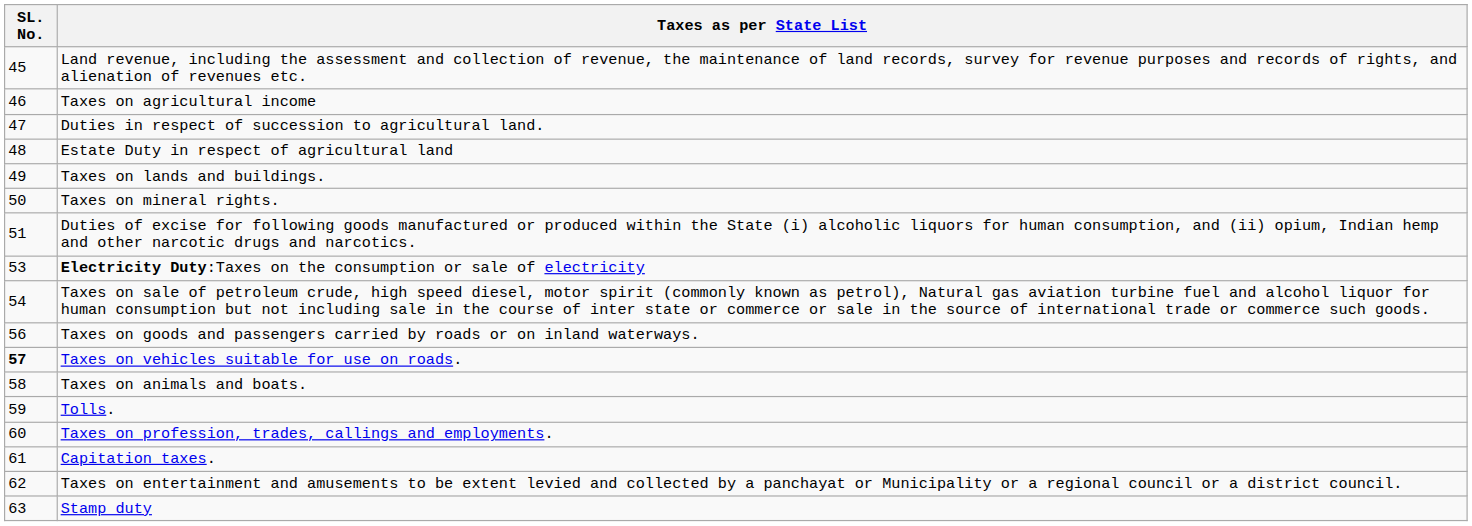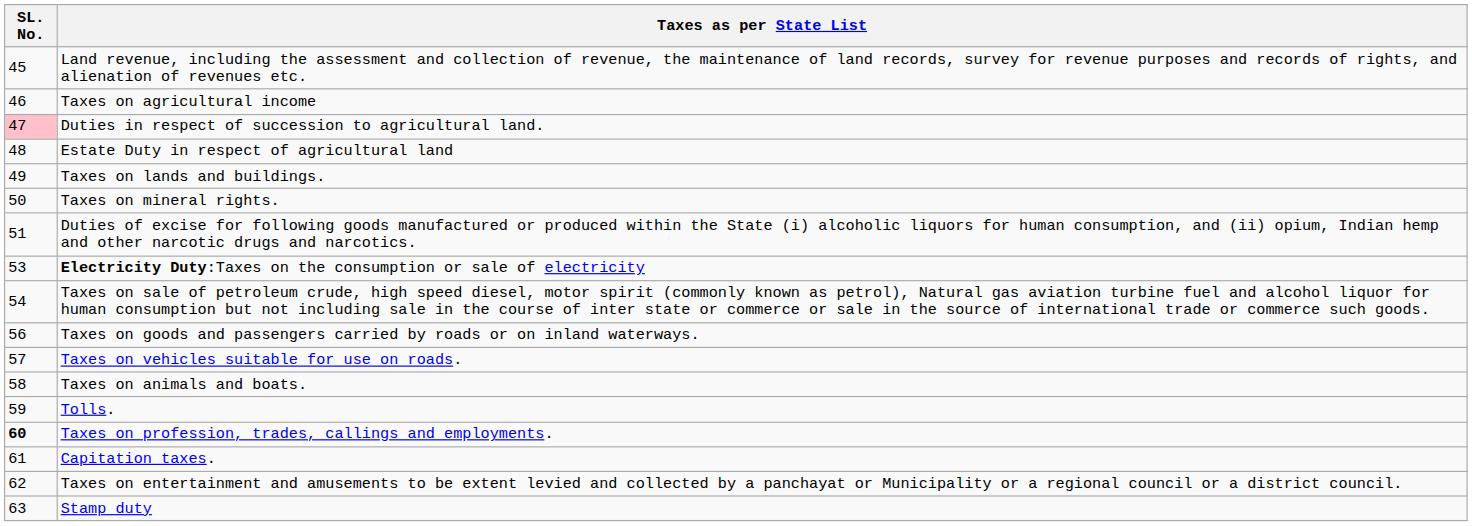(17, 126) no background -> (17, 126) pink background
(17, 360) bold -> (17, 360) normal
(17, 434) normal -> (17, 434) bold
